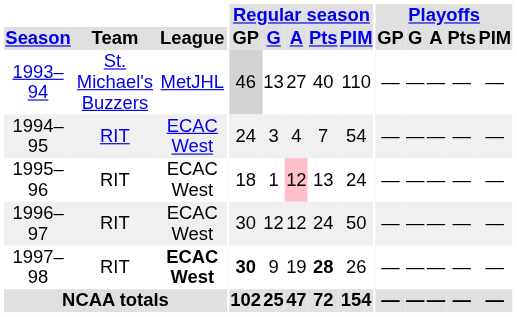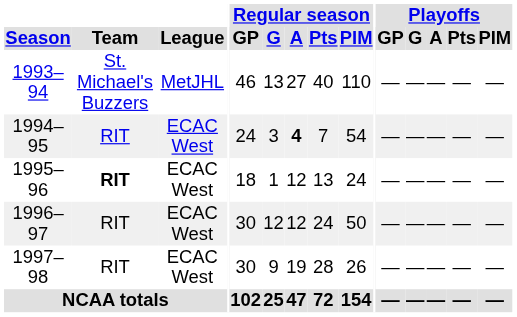(246, 82) lightgrey background -> (246, 82) no background
(296, 136) normal -> (296, 136) bold
(115, 179) normal -> (115, 179) bold
(296, 179) pink background -> (296, 179) no background
(192, 267) bold -> (192, 267) normal
(246, 267) bold -> (246, 267) normal
(323, 267) bold -> (323, 267) normal
